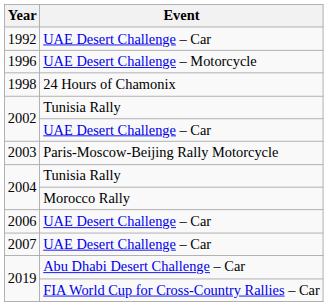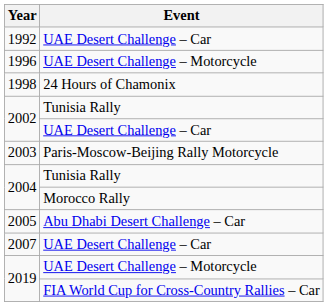(22, 221) 2006 -> (22, 221) 2005
(127, 221) UAE Desert Challenge – Car -> (144, 221) Abu Dhabi Desert Challenge – Car
(144, 267) Abu Dhabi Desert Challenge – Car -> (150, 267) UAE Desert Challenge – Motorcycle
